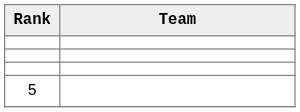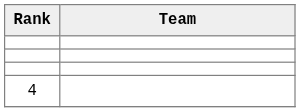(32, 91) 5 -> (32, 91) 4
